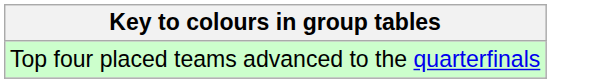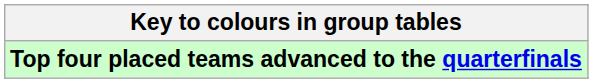(275, 59) normal -> (296, 59) bold
